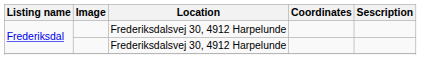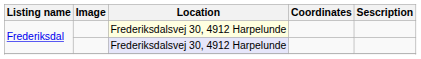(198, 29) no background -> (198, 29) lightyellow background
(198, 45) no background -> (198, 45) lavender background
